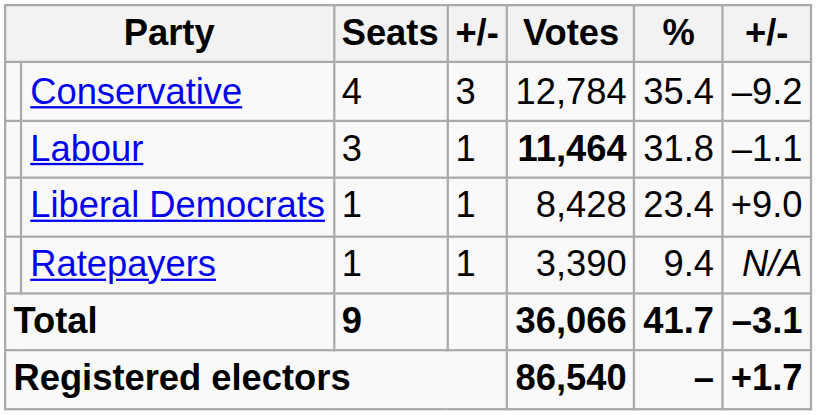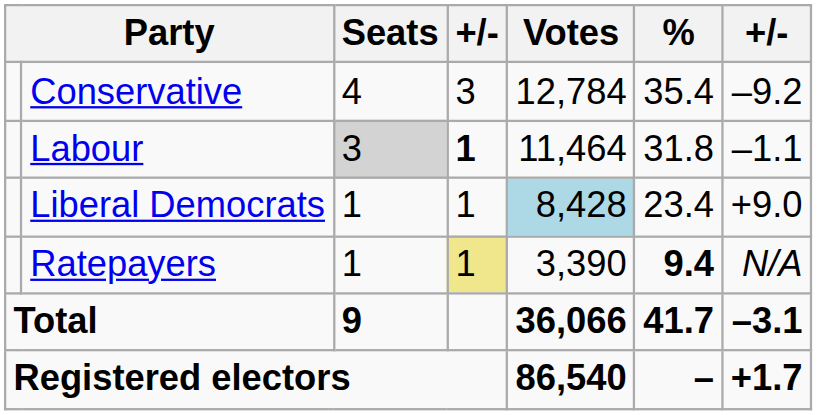(352, 148) no background -> (352, 148) lightgrey background
(465, 148) normal -> (465, 148) bold
(572, 148) bold -> (572, 148) normal
(581, 206) no background -> (581, 206) lightblue background
(465, 263) no background -> (465, 263) khaki background
(689, 263) normal -> (689, 263) bold
